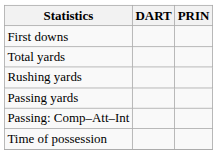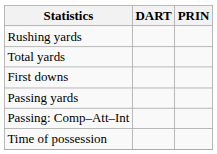rows swapped: (38, 36) <-> (45, 77)
